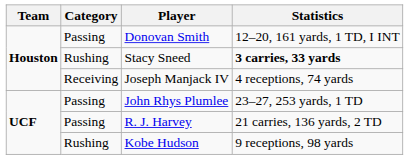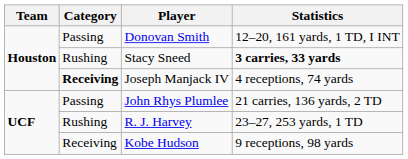(91, 79) normal -> (90, 79) bold
(299, 100) 23–27, 253 yards, 1 TD -> (308, 100) 21 carries, 136 yards, 2 TD
(84, 122) Passing -> (85, 122) Rushing
(308, 122) 21 carries, 136 yards, 2 TD -> (299, 122) 23–27, 253 yards, 1 TD
(86, 143) Rushing -> (90, 143) Receiving
